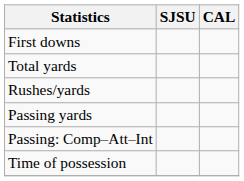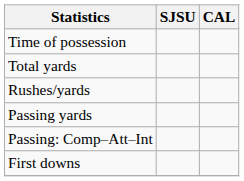rows swapped: (44, 41) <-> (67, 163)
